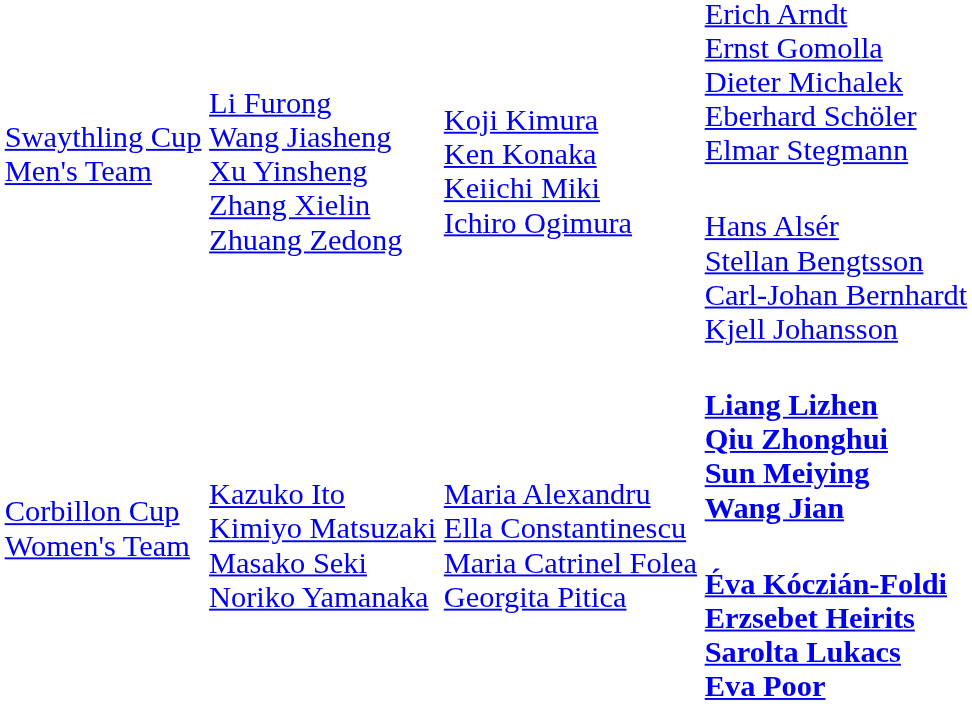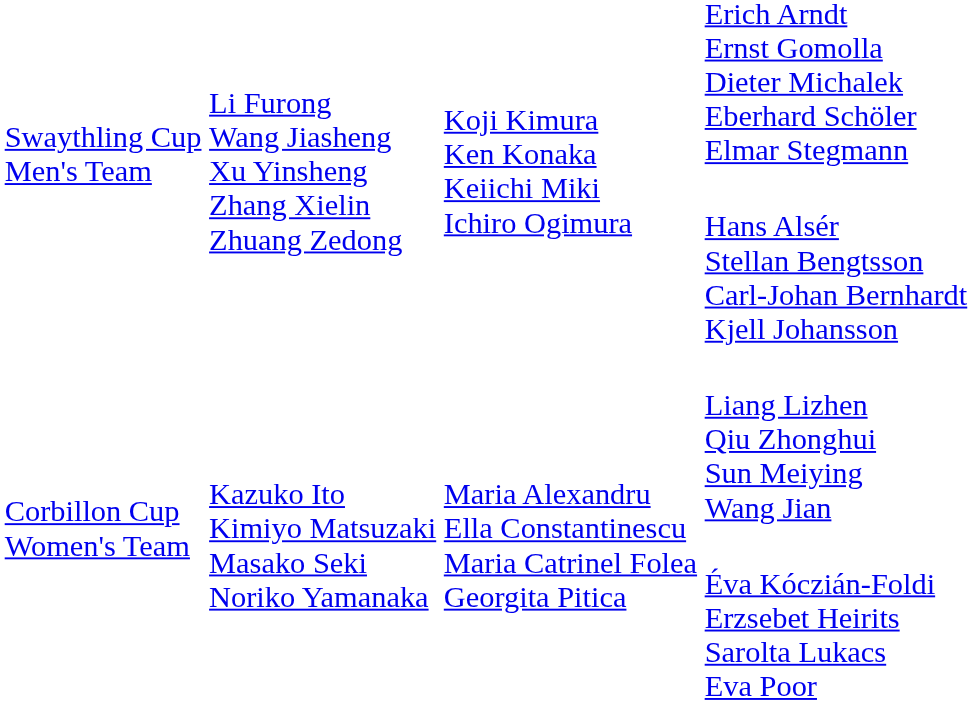(796, 456) bold -> (790, 456) normal
(826, 634) bold -> (820, 634) normal
